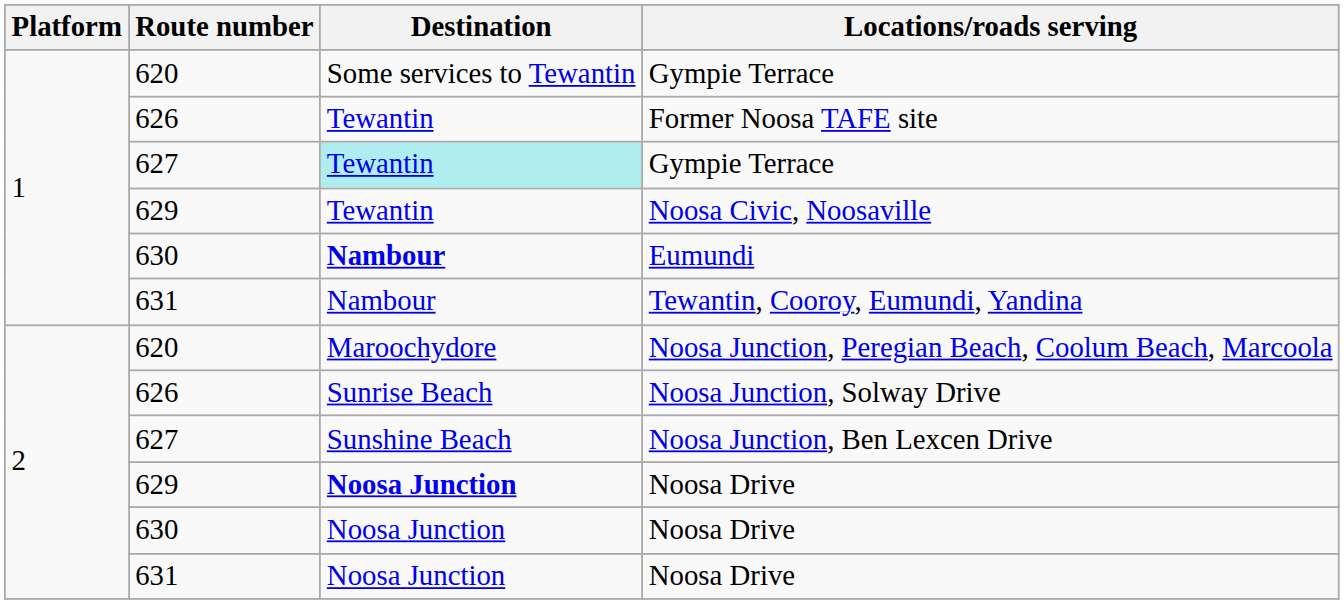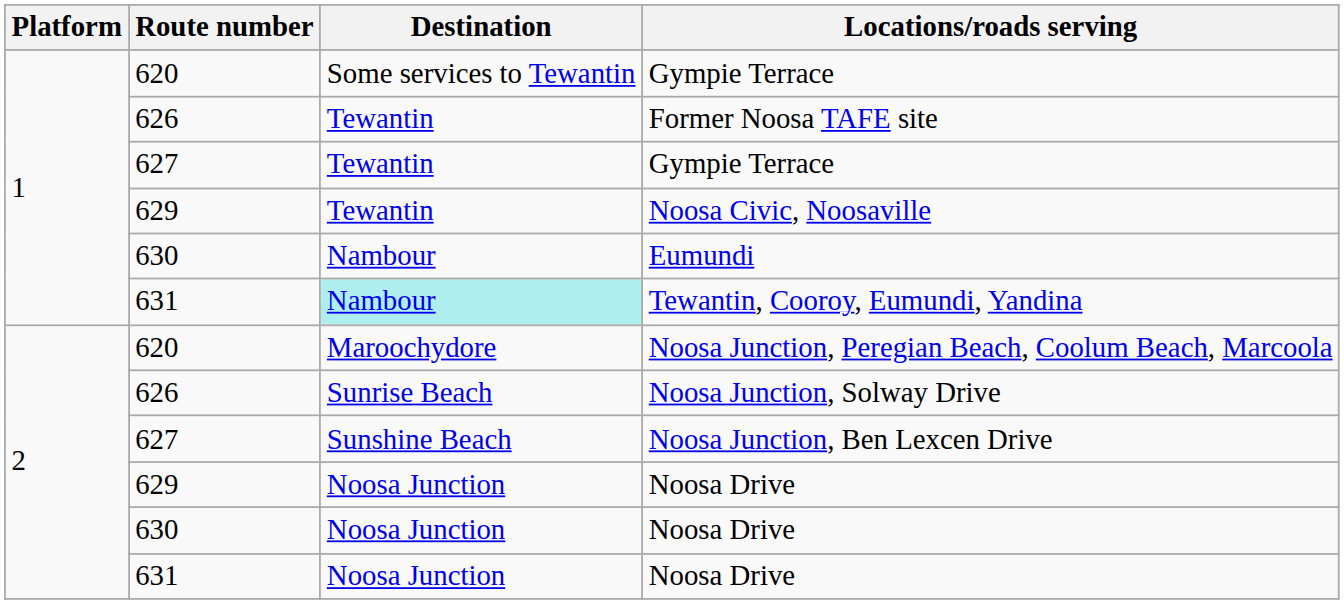(380, 164) paleturquoise background -> (380, 164) no background
(386, 255) bold -> (381, 255) normal
(381, 301) no background -> (381, 301) paleturquoise background
(422, 484) bold -> (416, 484) normal
